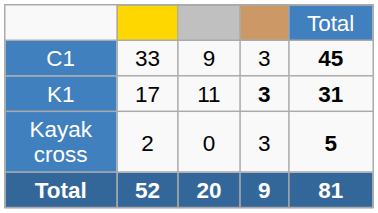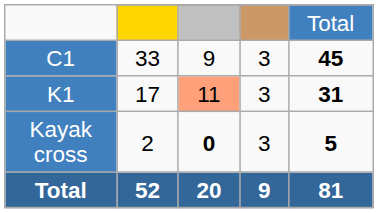(209, 94) no background -> (209, 94) lightsalmon background
(264, 94) bold -> (264, 94) normal
(209, 142) normal -> (209, 142) bold
